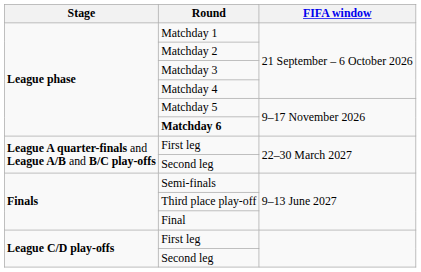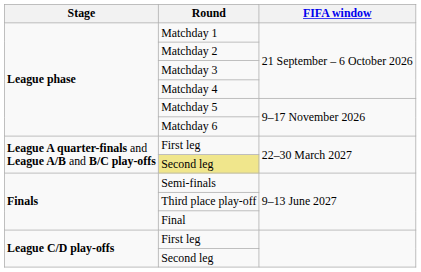(191, 126) bold -> (189, 126) normal
(187, 164) no background -> (187, 164) khaki background
